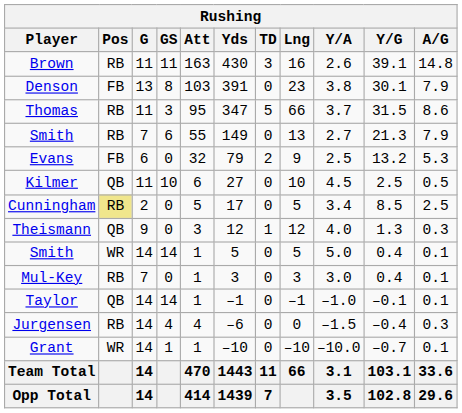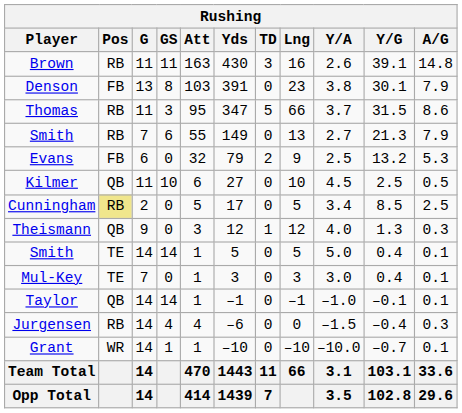(115, 254) WR -> (115, 254) TE
(115, 277) RB -> (115, 277) TE
